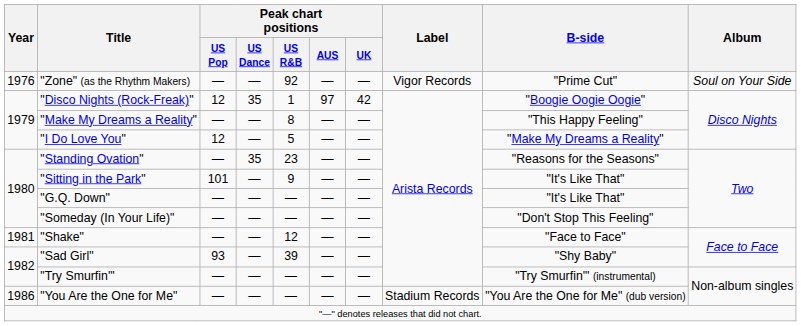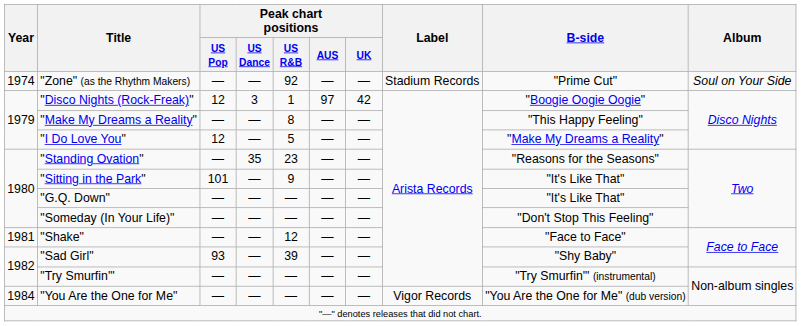(21, 81) 1976 -> (21, 81) 1974
(432, 81) Vigor Records -> (432, 81) Stadium Records
(255, 100) 35 -> (255, 100) 3
(21, 295) 1986 -> (21, 295) 1984
(432, 295) Stadium Records -> (432, 295) Vigor Records
